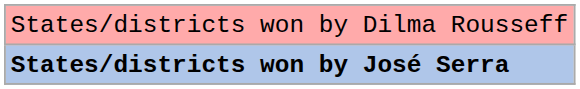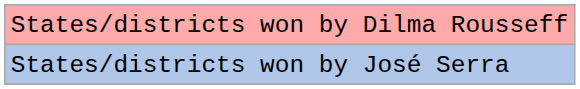(260, 65) bold -> (260, 65) normal
